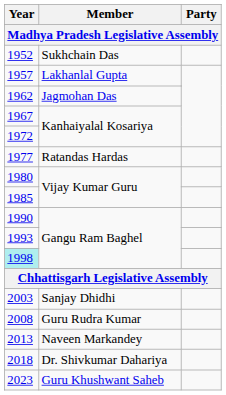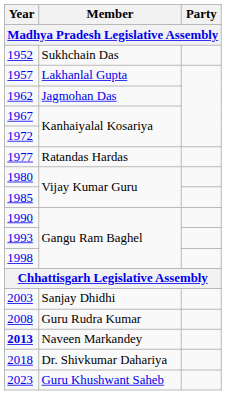(20, 258) paleturquoise background -> (20, 258) no background
(20, 339) normal -> (20, 339) bold
